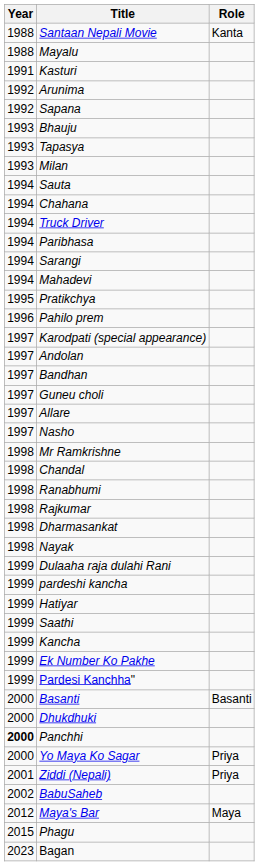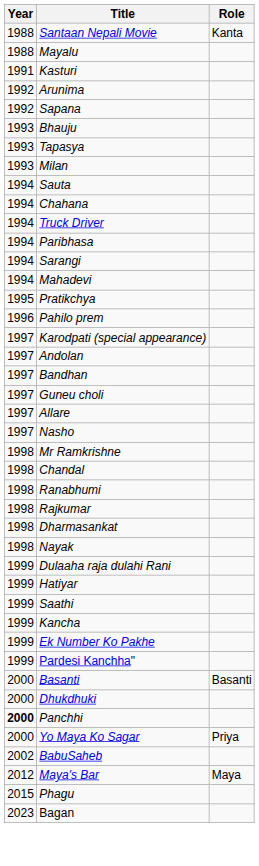- row: (83, 584)
- row: (75, 775)
